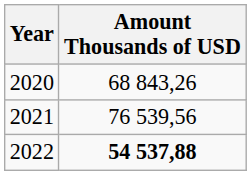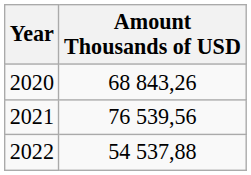(152, 151) bold -> (152, 151) normal
